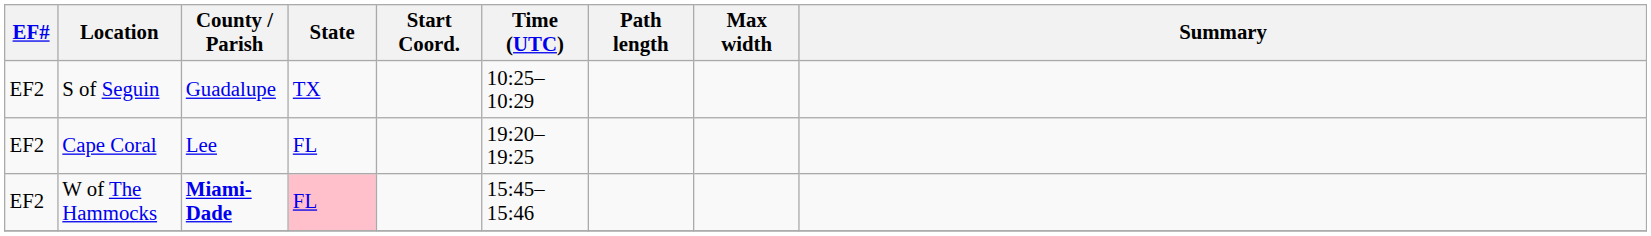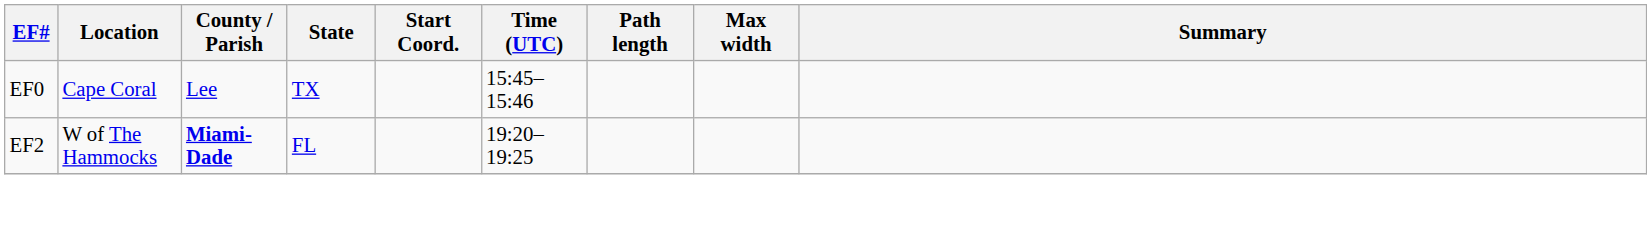- row: (111, 89)
(27, 145) EF2 -> (27, 89) EF0
(305, 145) FL -> (306, 89) TX
(516, 145) 19:20–19:25 -> (515, 89) 15:45–15:46
(305, 201) pink background -> (304, 145) no background
(516, 201) 15:45–15:46 -> (515, 145) 19:20–19:25
